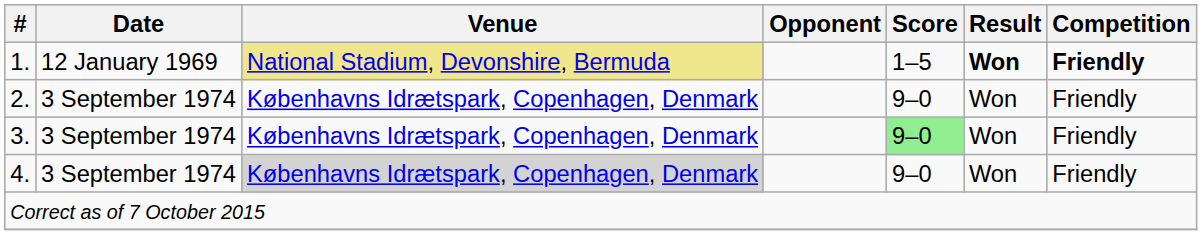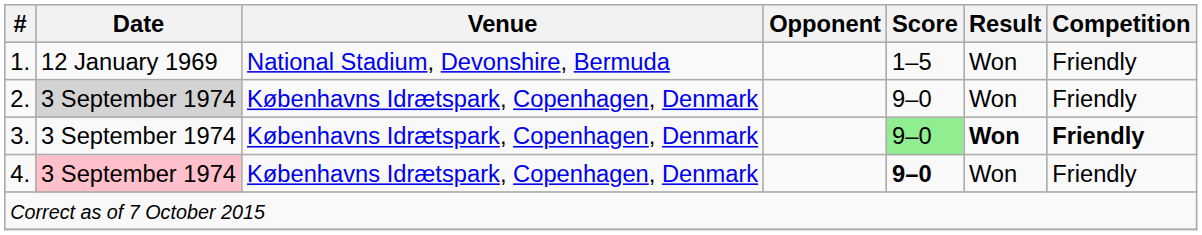(458, 61) khaki background -> (458, 61) no background
(994, 61) bold -> (993, 61) normal
(1098, 61) bold -> (1094, 61) normal
(139, 99) no background -> (139, 99) lightgrey background
(993, 136) normal -> (994, 136) bold
(1094, 136) normal -> (1098, 136) bold
(139, 174) no background -> (139, 174) pink background
(503, 174) lightgrey background -> (503, 174) no background
(912, 174) normal -> (912, 174) bold
